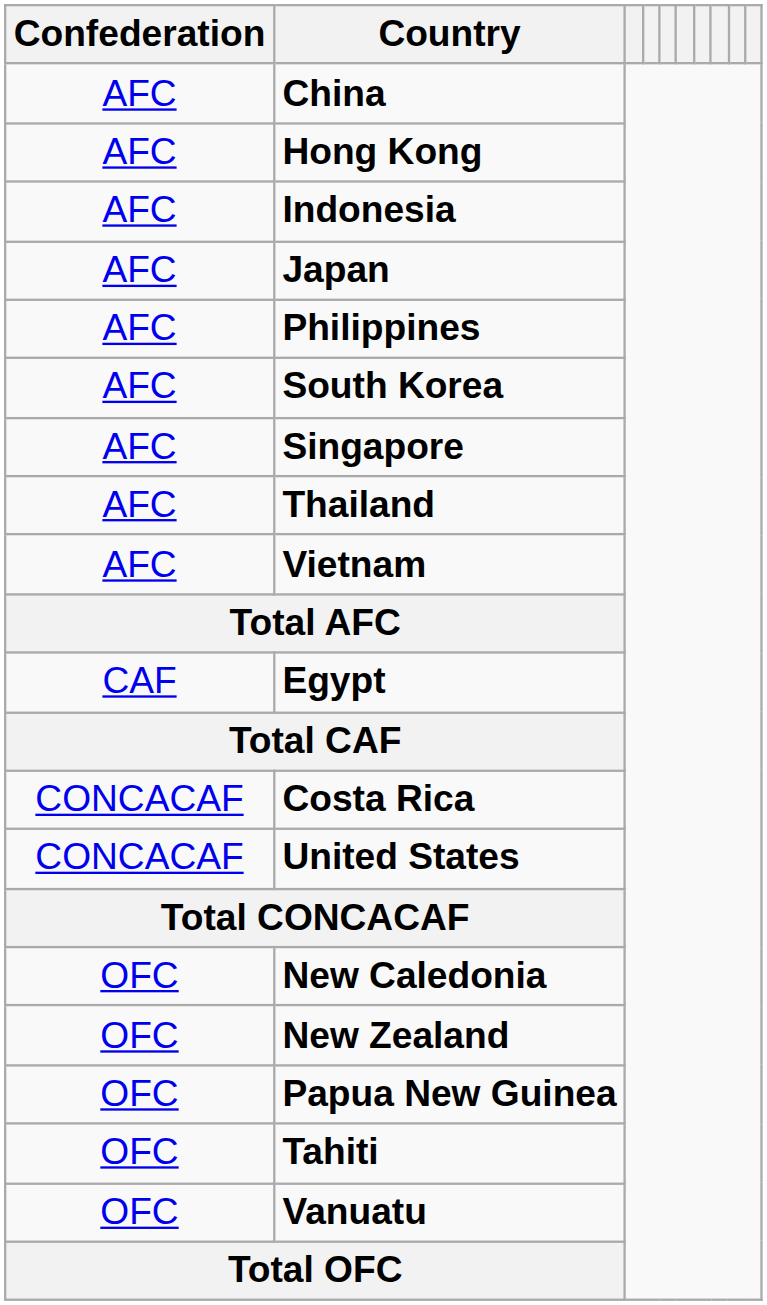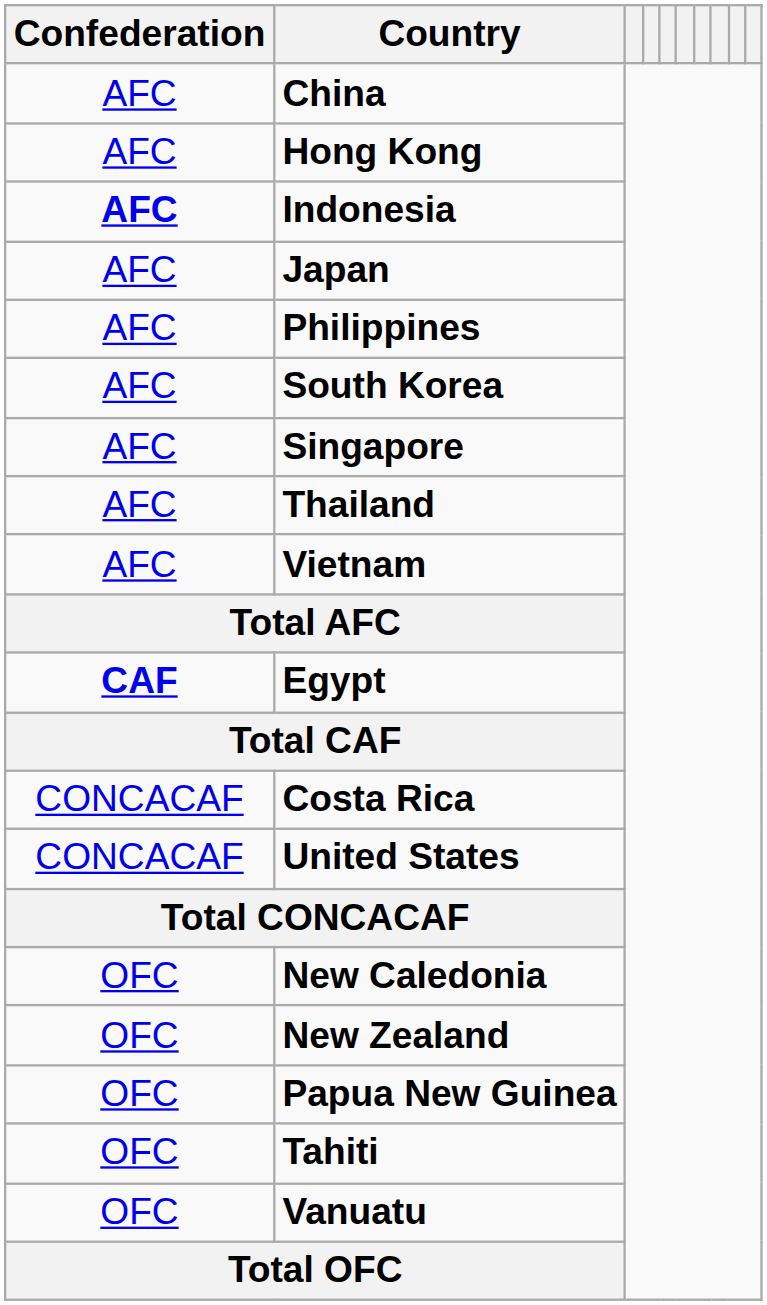(140, 210) normal -> (140, 210) bold
(140, 681) normal -> (140, 681) bold
